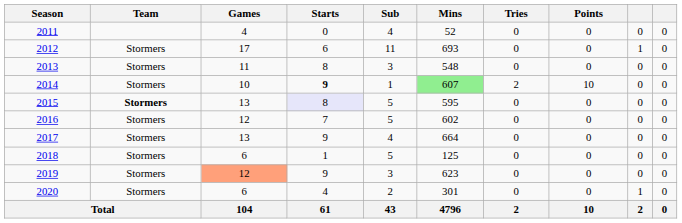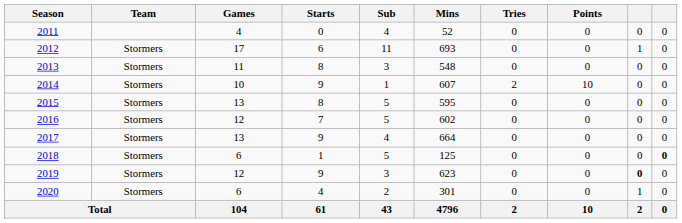(325, 84) bold -> (321, 84) normal
(450, 84) lightgreen background -> (447, 84) no background
(146, 102) bold -> (143, 102) normal
(325, 102) lavender background -> (321, 102) no background
(665, 155) normal -> (664, 155) bold
(244, 173) lightsalmon background -> (239, 173) no background
(640, 173) normal -> (640, 173) bold
